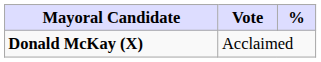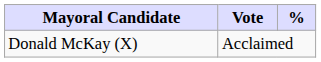(76, 43) bold -> (73, 43) normal
